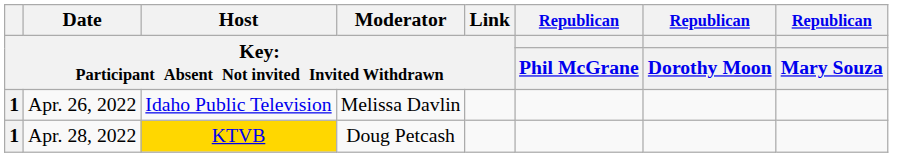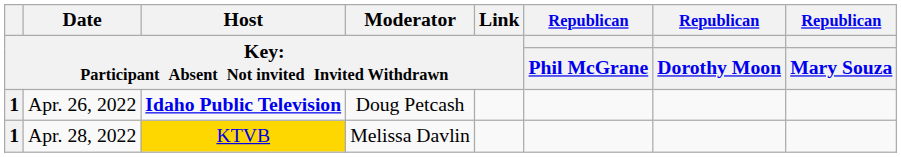(239, 104) normal -> (243, 104) bold
(401, 104) Melissa Davlin -> (410, 104) Doug Petcash
(401, 135) Doug Petcash -> (410, 135) Melissa Davlin
